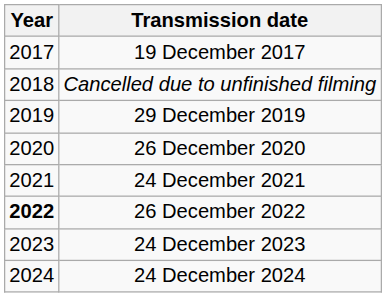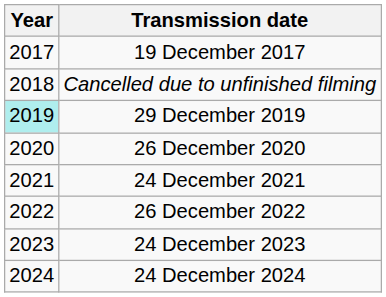(32, 116) no background -> (32, 116) paleturquoise background
(32, 212) bold -> (32, 212) normal
